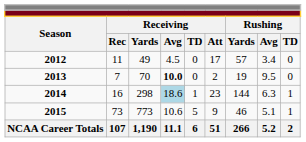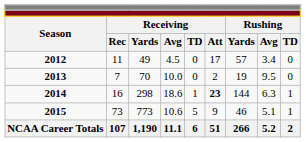(173, 76) bold -> (173, 76) normal
(173, 94) lightblue background -> (173, 94) no background
(215, 94) normal -> (215, 94) bold
